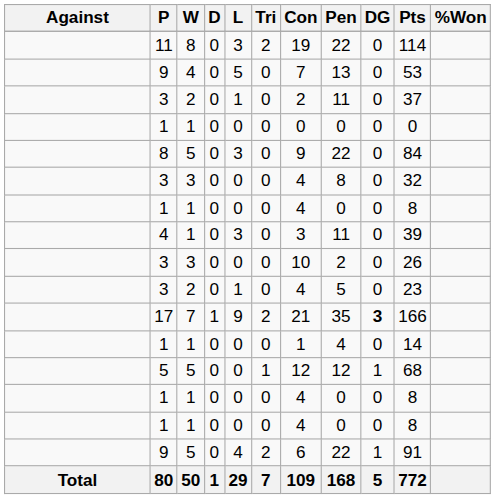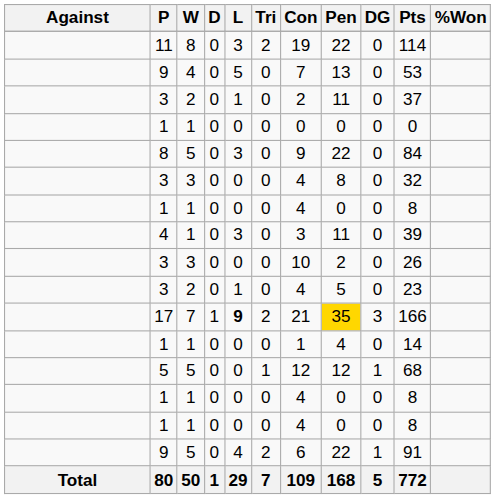(238, 316) normal -> (238, 316) bold
(341, 316) no background -> (341, 316) gold background
(377, 316) bold -> (377, 316) normal
